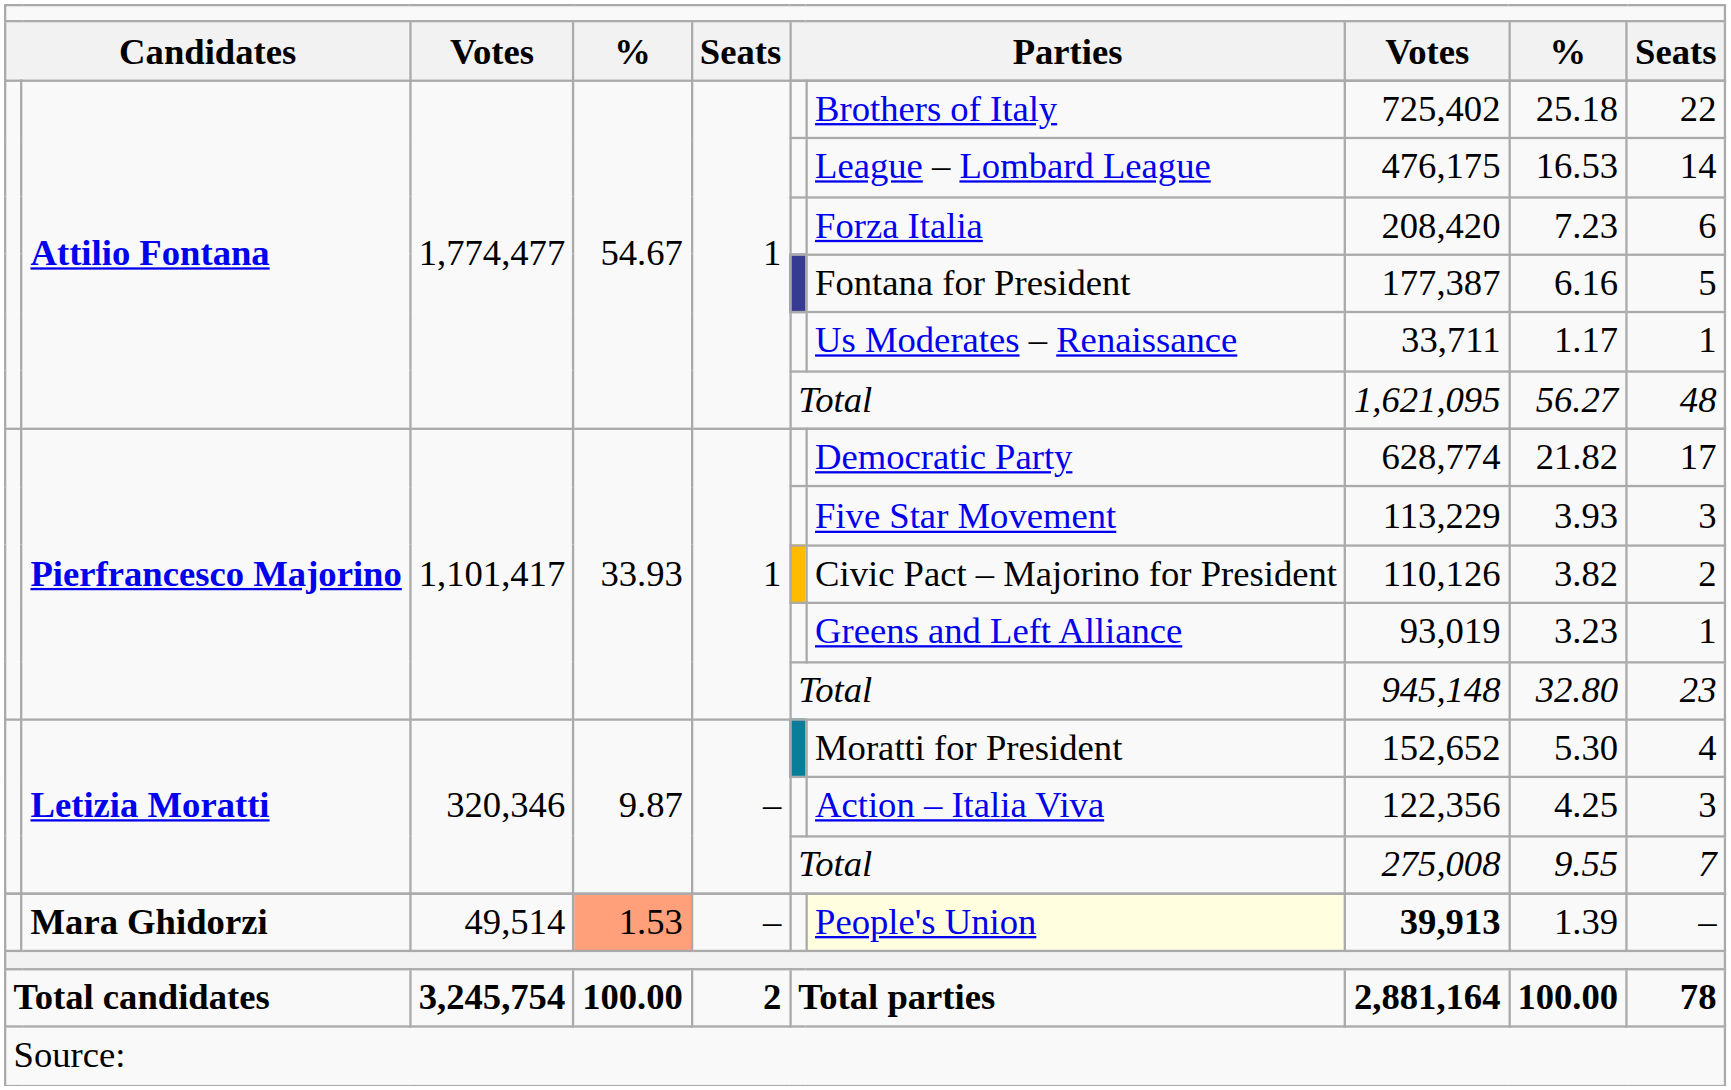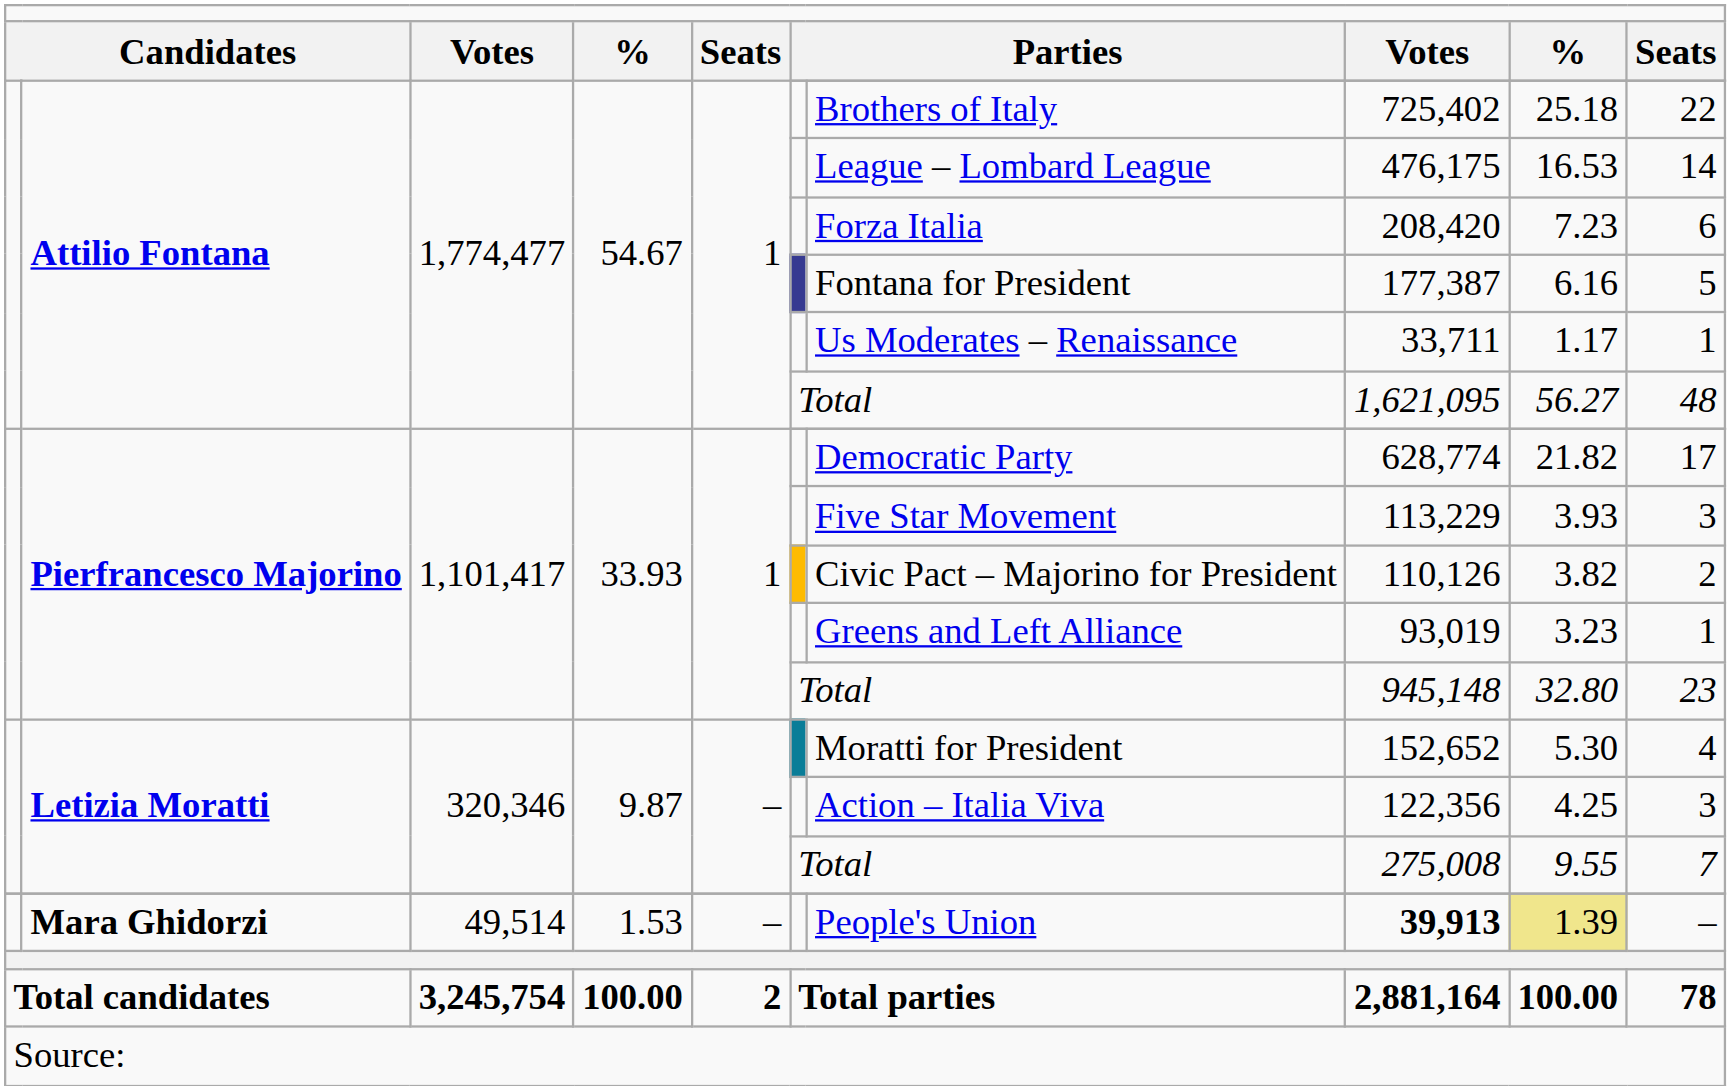(651, 922) lightsalmon background -> (651, 922) no background
(926, 922) lightyellow background -> (926, 922) no background
(1586, 922) no background -> (1586, 922) khaki background
